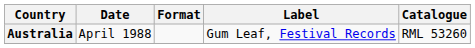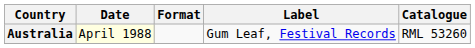(115, 34) no background -> (115, 34) lightyellow background
